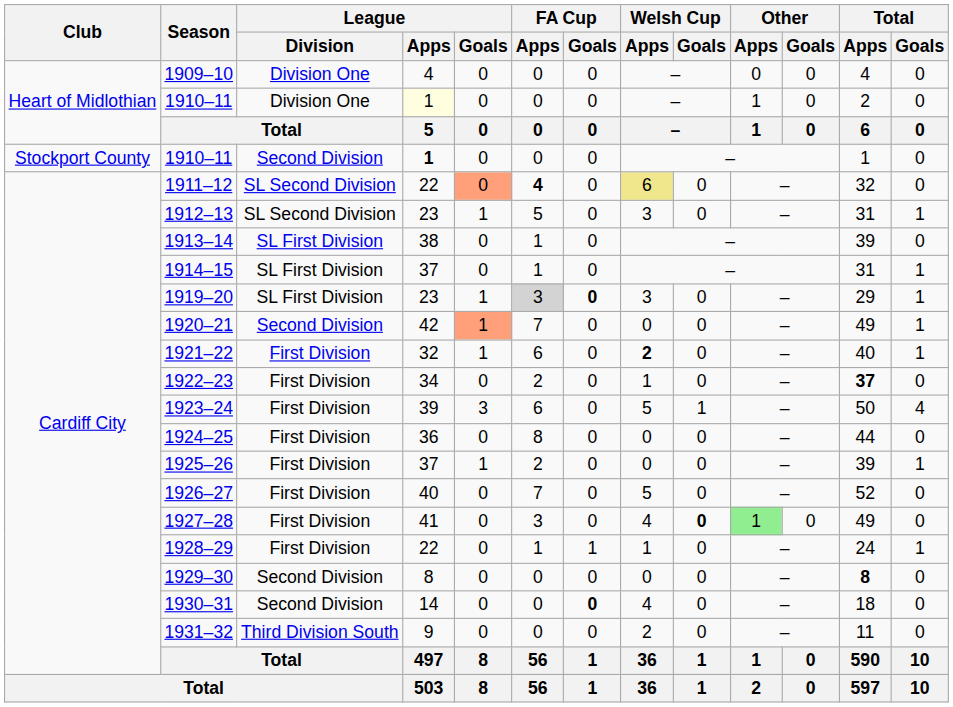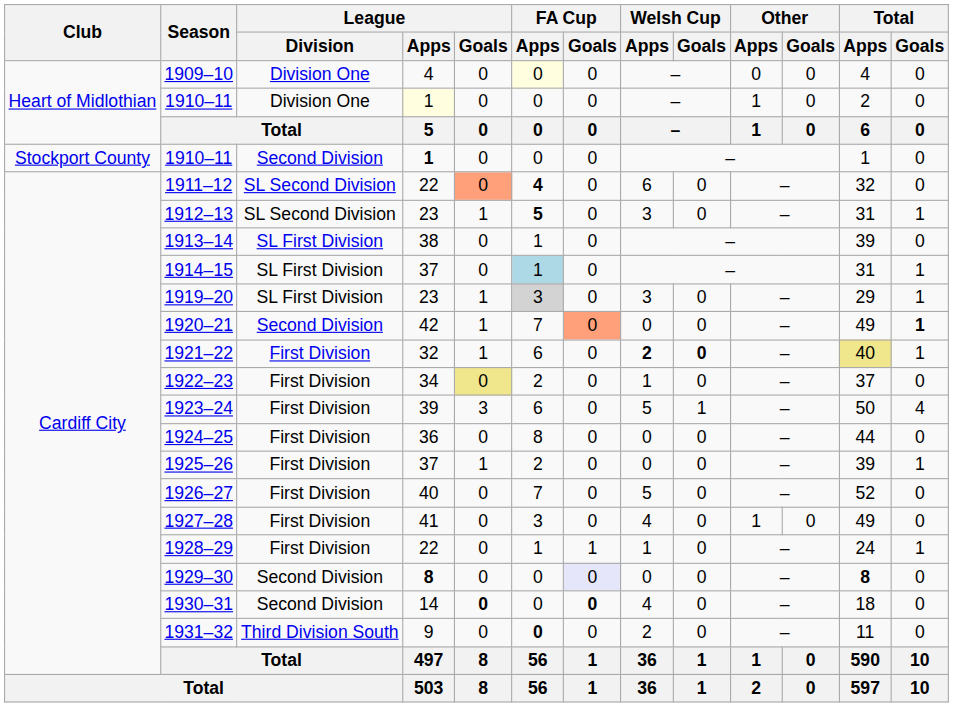(538, 74) no background -> (538, 74) lightyellow background
(647, 185) khaki background -> (647, 185) no background
(538, 213) normal -> (538, 213) bold
(538, 269) no background -> (538, 269) lightblue background
(592, 297) bold -> (592, 297) normal
(483, 325) lightsalmon background -> (483, 325) no background
(592, 325) no background -> (592, 325) lightsalmon background
(920, 325) normal -> (920, 325) bold
(702, 353) normal -> (702, 353) bold
(865, 353) no background -> (865, 353) khaki background
(483, 381) no background -> (483, 381) khaki background
(865, 381) bold -> (865, 381) normal
(702, 520) bold -> (702, 520) normal
(756, 520) lightgreen background -> (756, 520) no background
(429, 576) normal -> (429, 576) bold
(592, 576) no background -> (592, 576) lavender background
(483, 604) normal -> (483, 604) bold
(538, 632) normal -> (538, 632) bold
